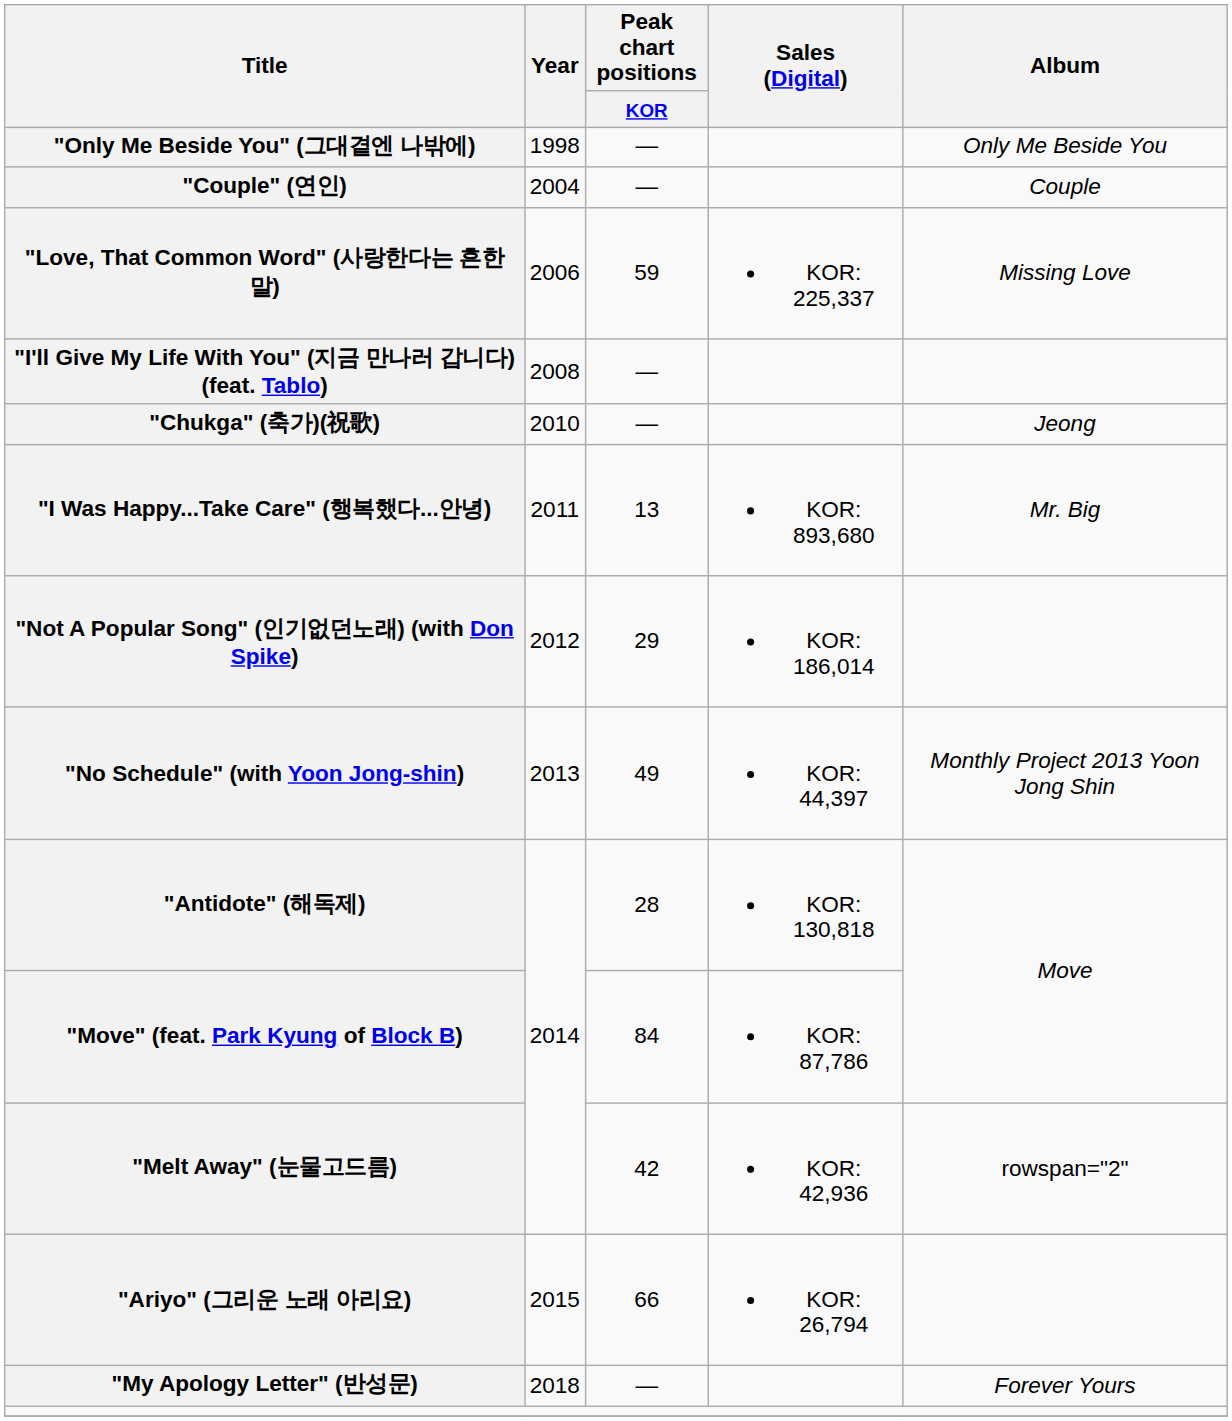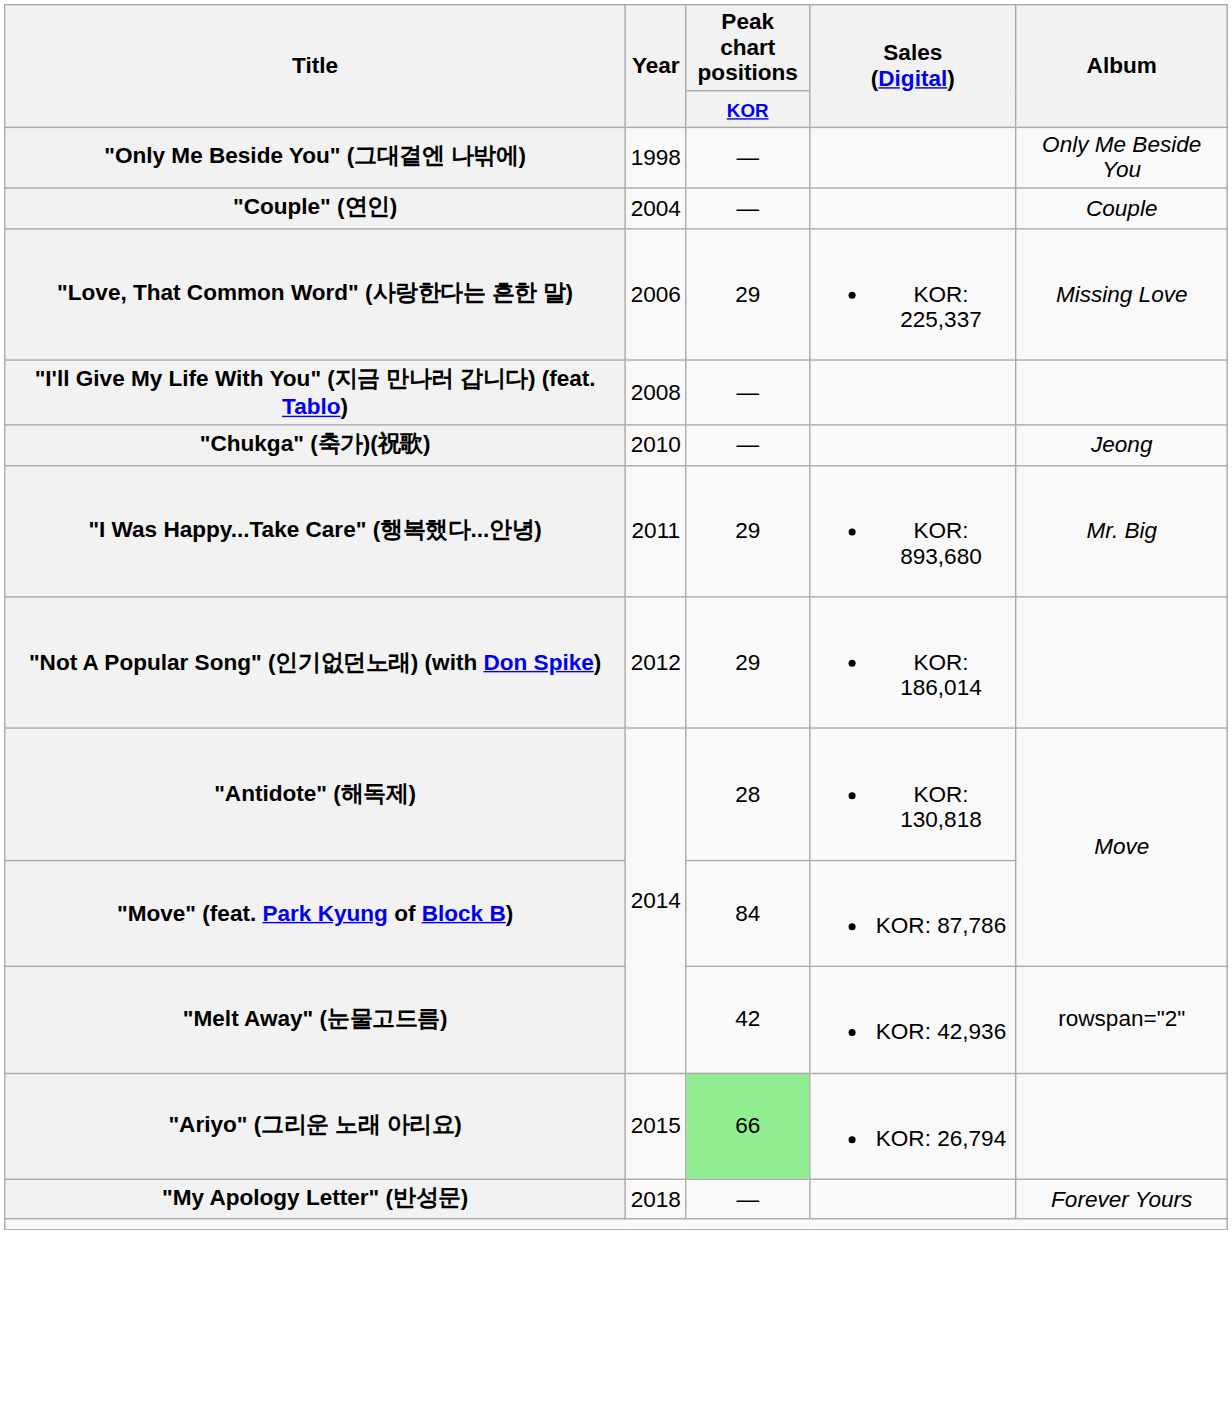(647, 272) 59 -> (748, 293) 29
(647, 509) 13 -> (748, 530) 29
- row: (265, 773)
(647, 1299) no background -> (748, 1125) lightgreen background
